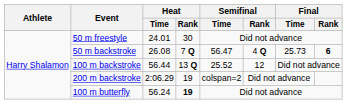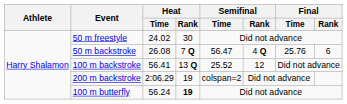(159, 38) 24.01 -> (159, 38) 24.02
(295, 52) 25.73 -> (295, 52) 25.76
(328, 52) bold -> (328, 52) normal
(159, 65) 56.44 -> (159, 65) 56.41
